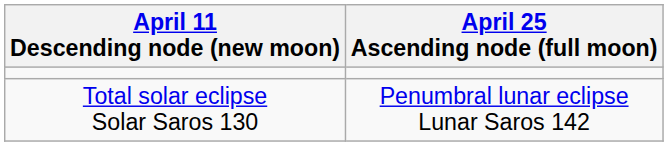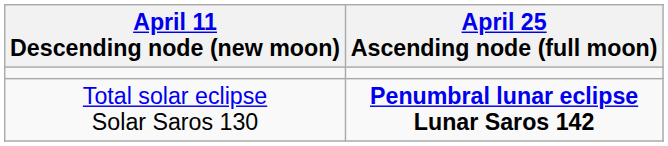(504, 109) normal -> (504, 109) bold
